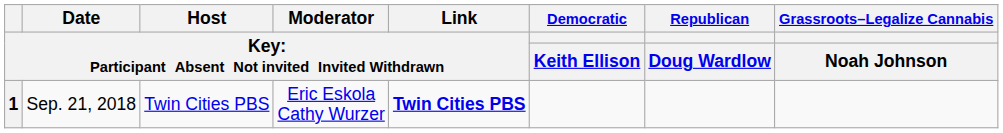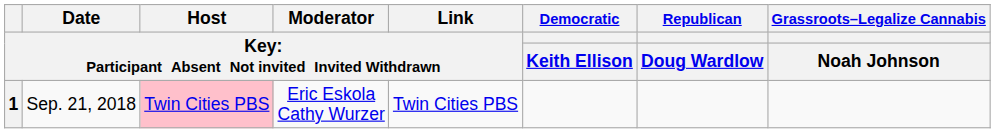(207, 103) no background -> (207, 103) pink background
(459, 103) bold -> (456, 103) normal
